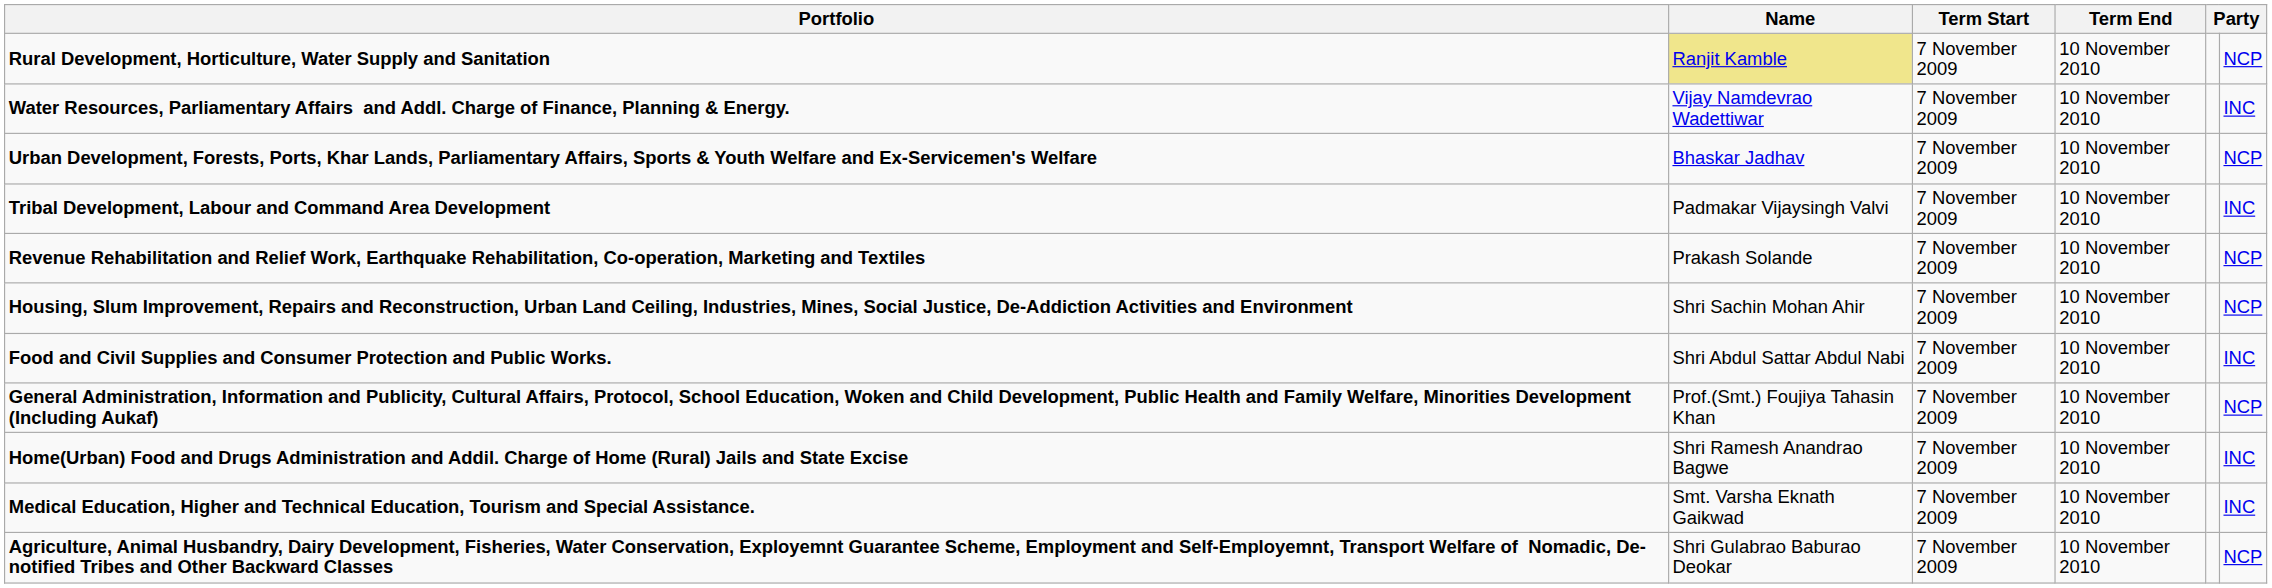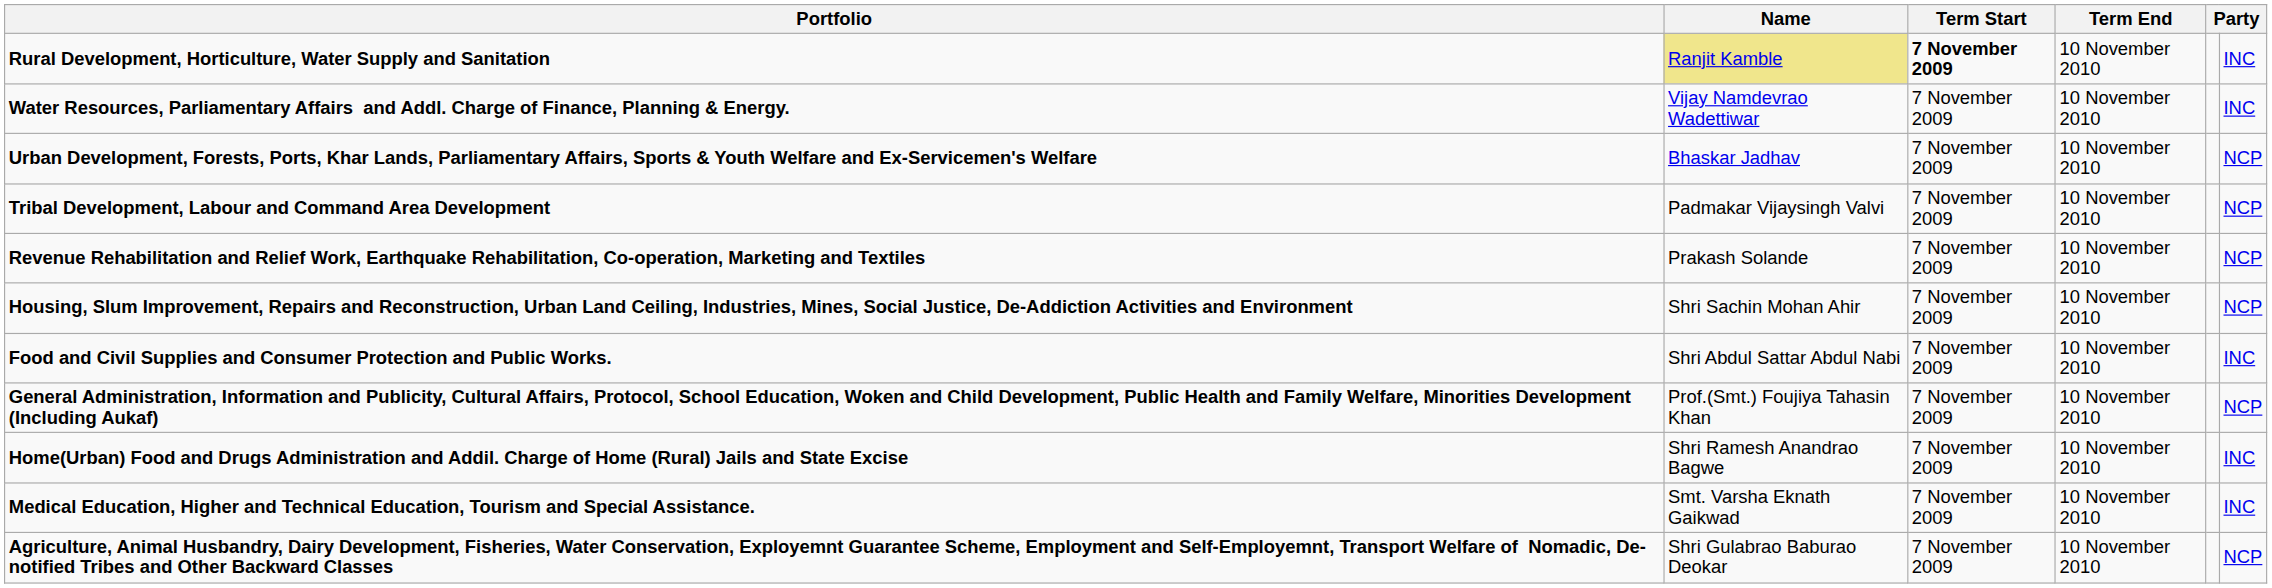(1967, 58) normal -> (1964, 58) bold
(2243, 58) NCP -> (2239, 58) INC
(2239, 208) INC -> (2243, 208) NCP
